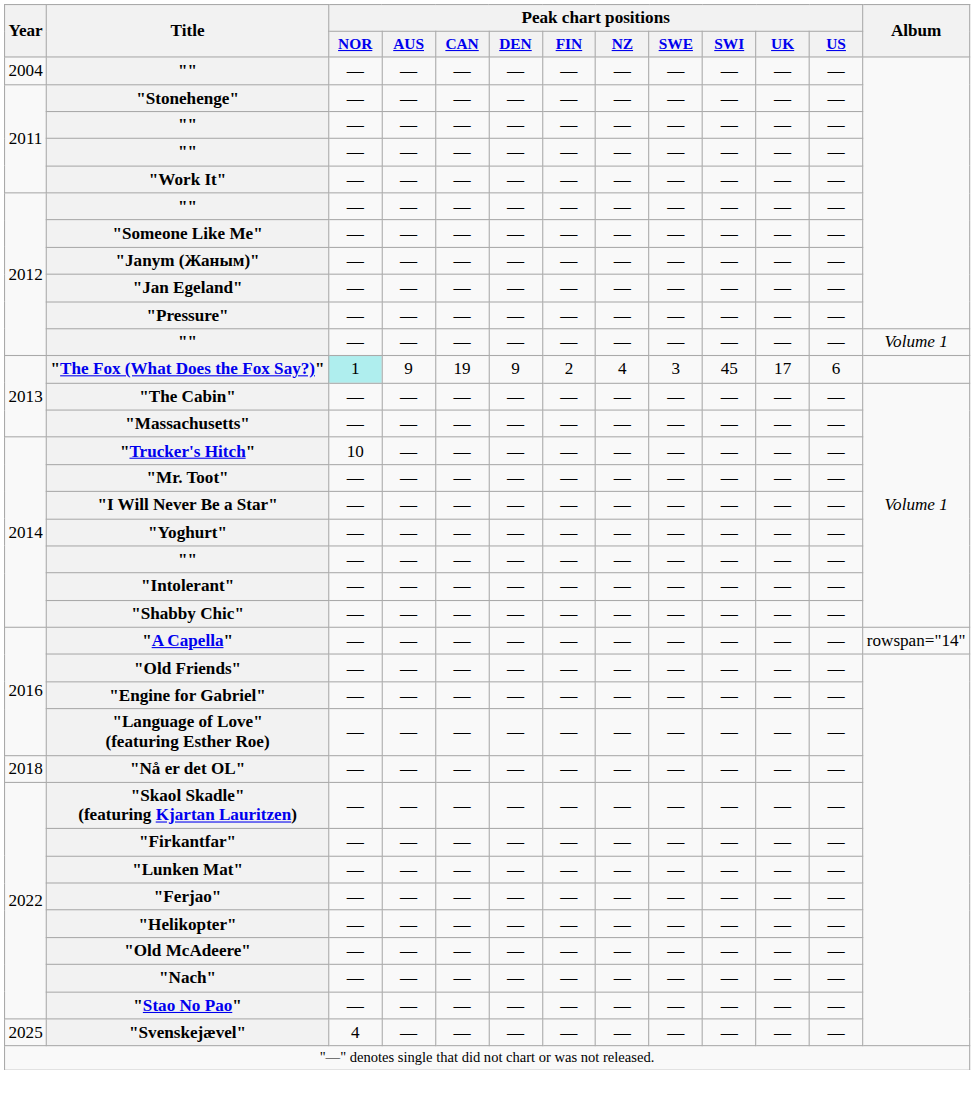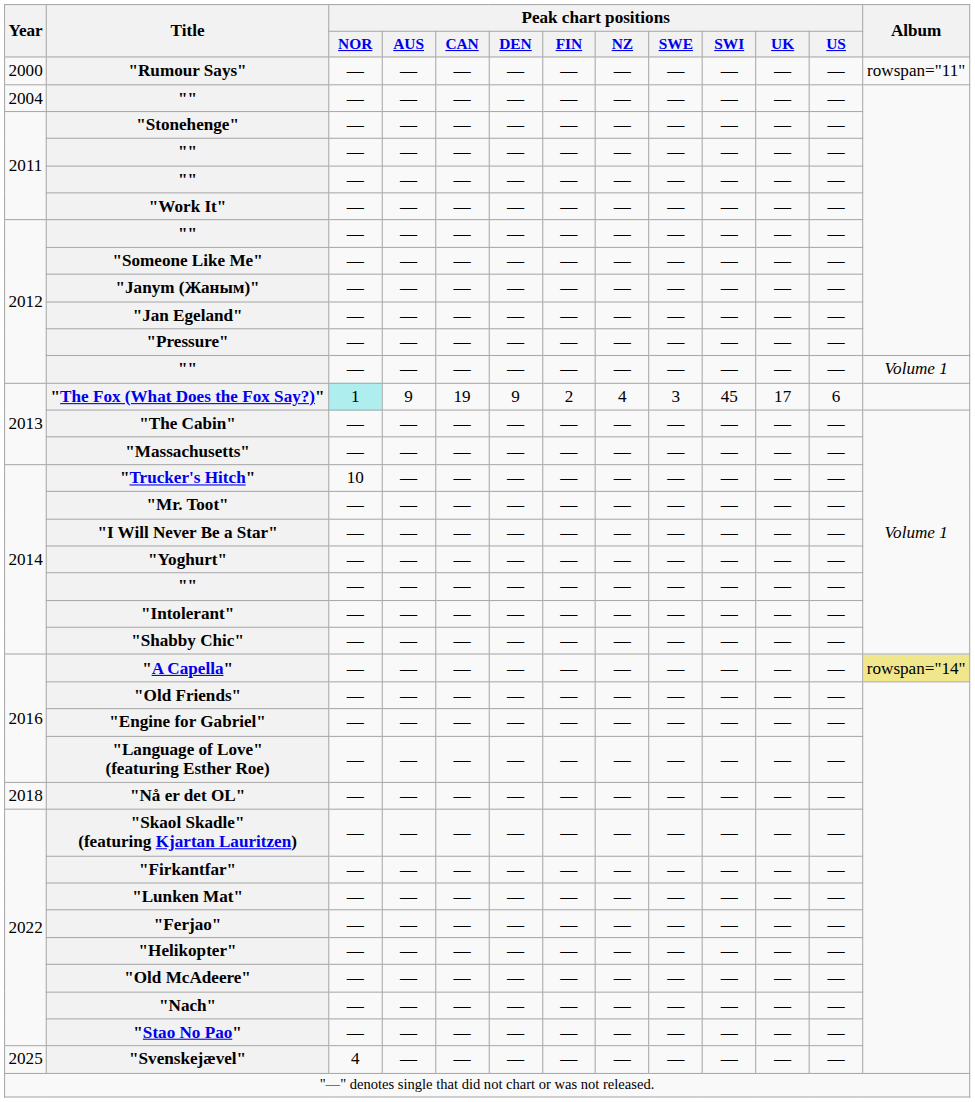+ row: (26, 70)
(916, 640) no background -> (916, 667) khaki background
